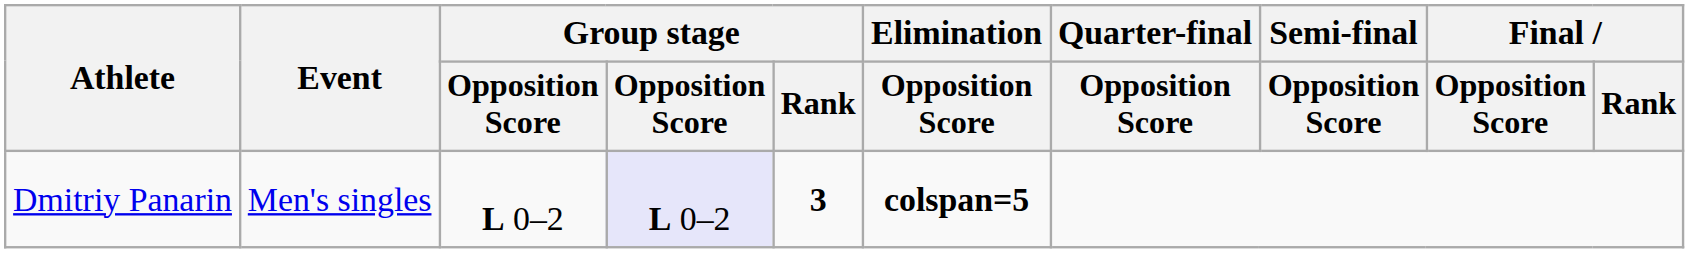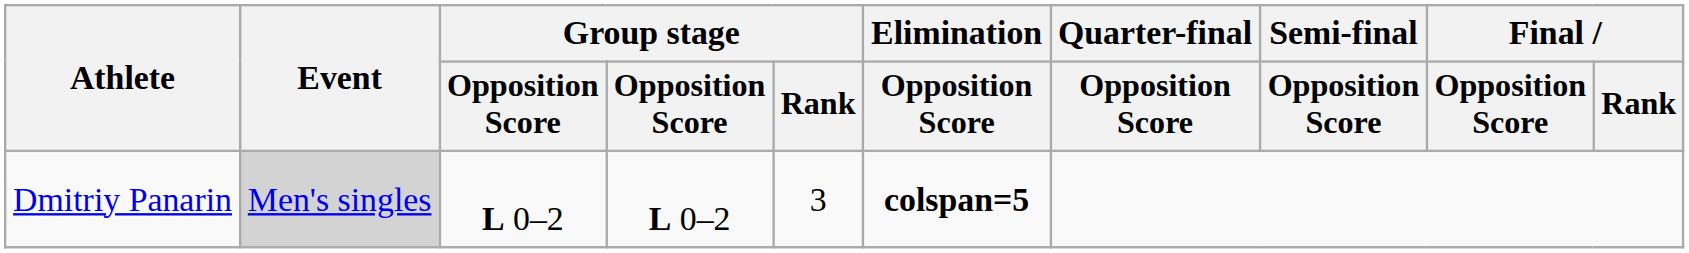(340, 198) no background -> (340, 198) lightgrey background
(690, 218) lavender background -> (690, 218) no background
(818, 198) bold -> (818, 198) normal
